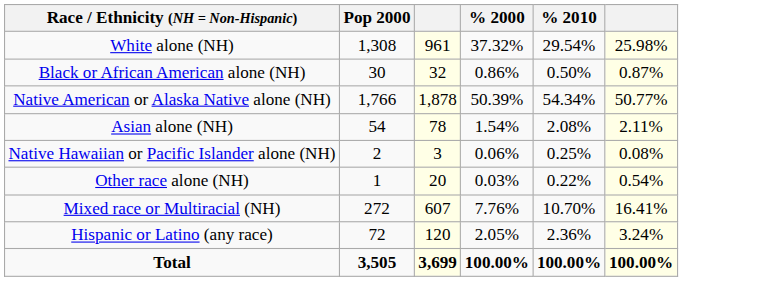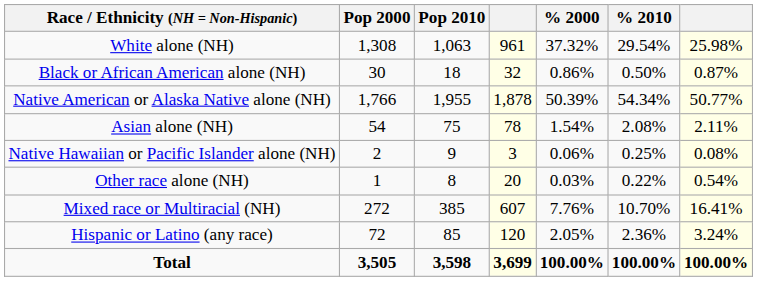+ column: (452, 18)
